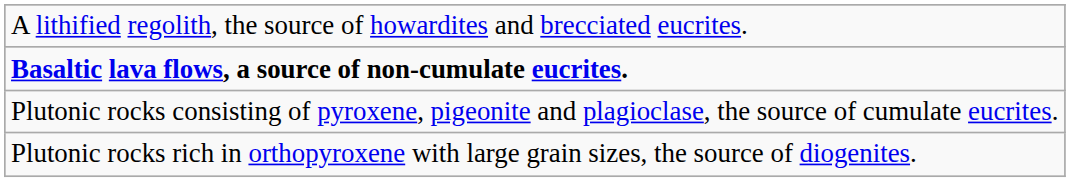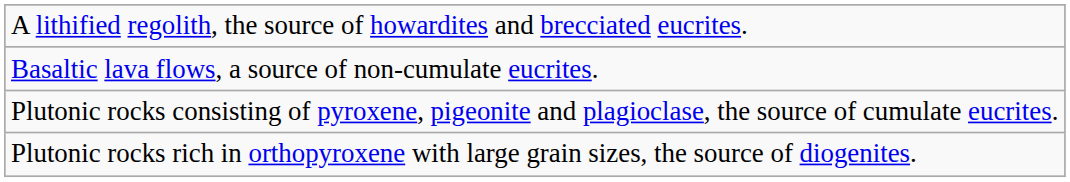(320, 68) bold -> (305, 68) normal
